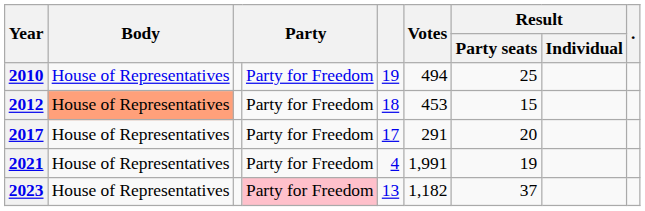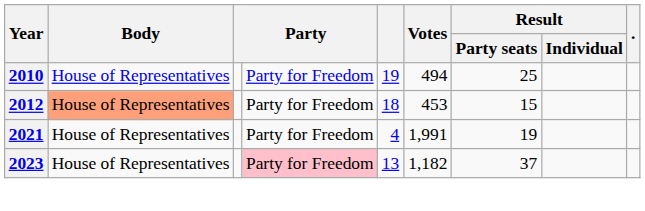- row: (26, 134)
